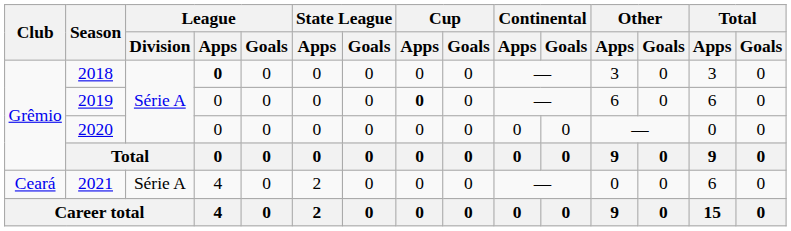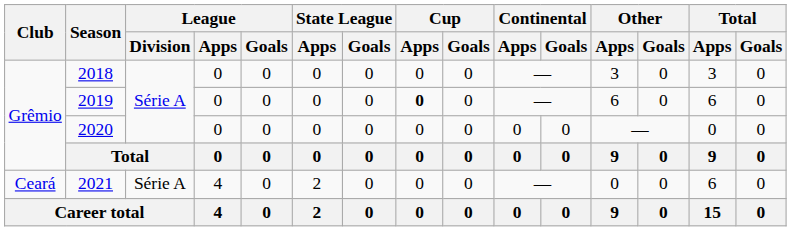(218, 73) bold -> (218, 73) normal
